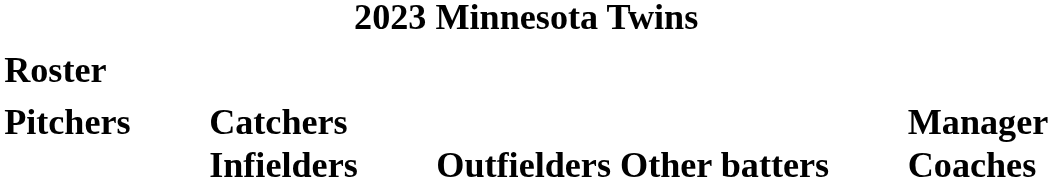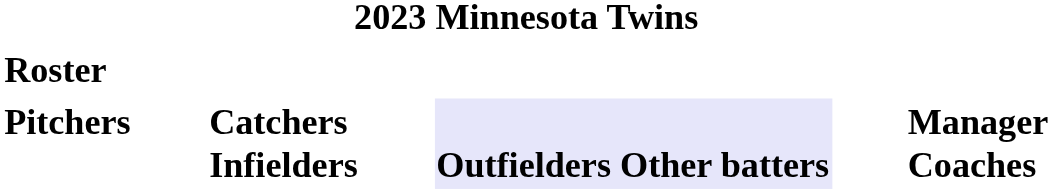(633, 164) no background -> (633, 164) lavender background
